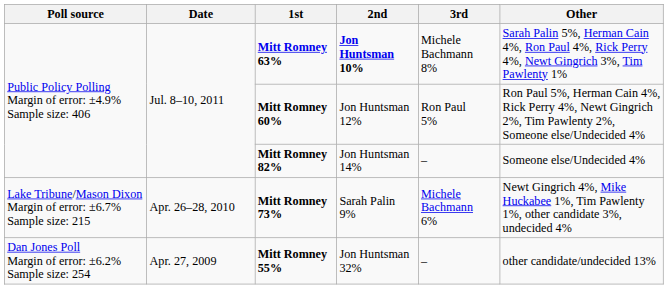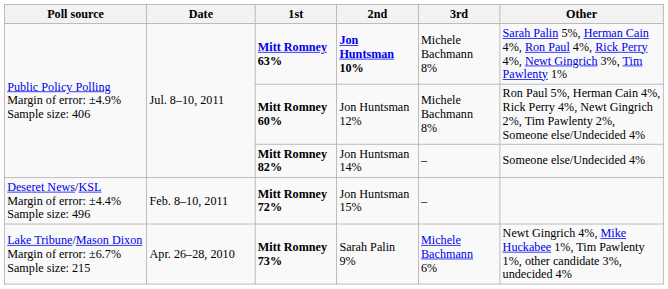(443, 114) Ron Paul 5% -> (447, 114) Michele Bachmann 8%
+ row: (292, 200)
- row: (292, 261)
